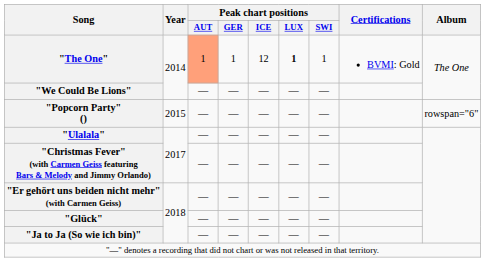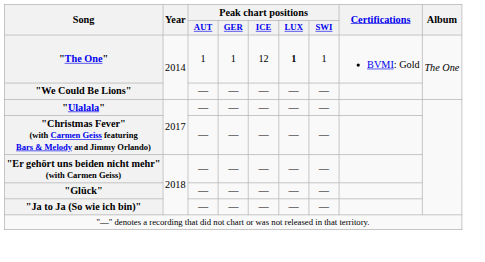(203, 59) lightsalmon background -> (203, 59) no background
- row: (84, 113)
